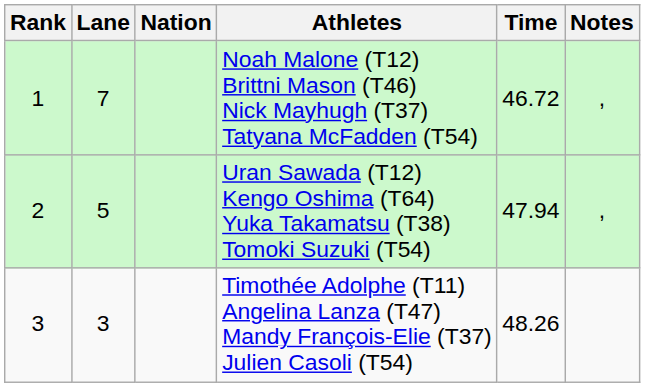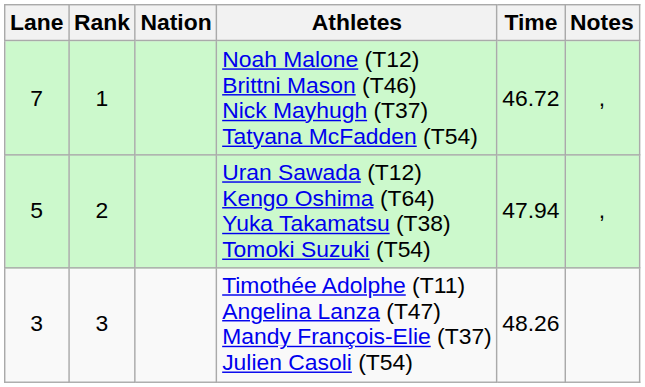columns swapped: (38, 22) <-> (103, 22)
